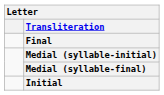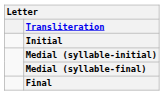rows swapped: (44, 83) <-> (39, 41)
